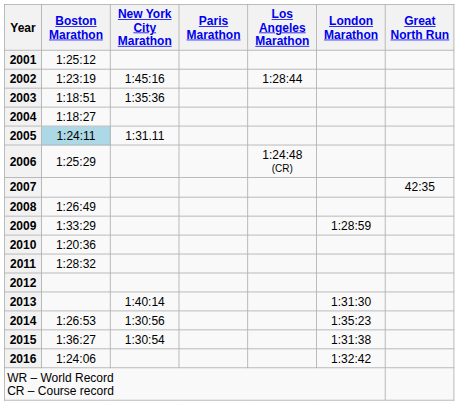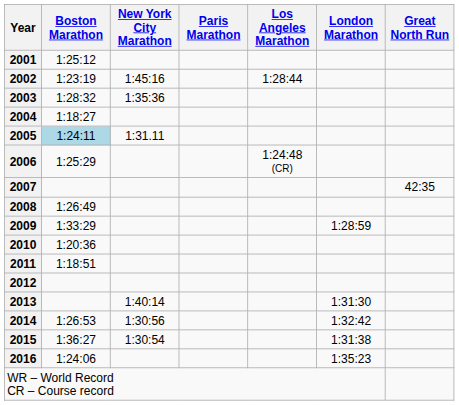(76, 98) 1:18:51 -> (76, 98) 1:28:32
(76, 263) 1:28:32 -> (76, 263) 1:18:51
(351, 321) 1:35:23 -> (351, 321) 1:32:42
(351, 359) 1:32:42 -> (351, 359) 1:35:23
